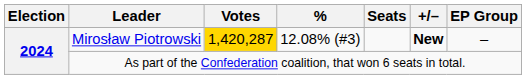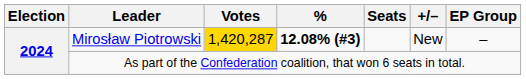(320, 39) normal -> (320, 39) bold
(428, 39) bold -> (428, 39) normal
